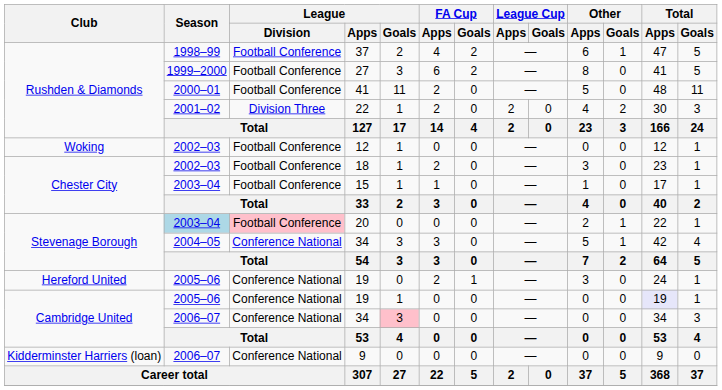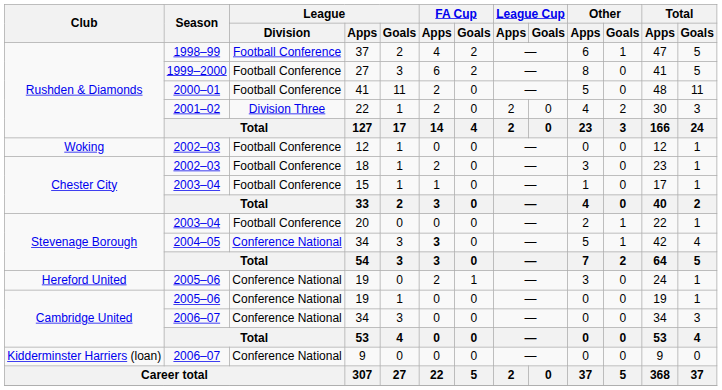(197, 223) lightblue background -> (197, 223) no background
(287, 223) pink background -> (287, 223) no background
(437, 242) normal -> (437, 242) bold
(660, 299) lavender background -> (660, 299) no background
(399, 318) pink background -> (399, 318) no background
